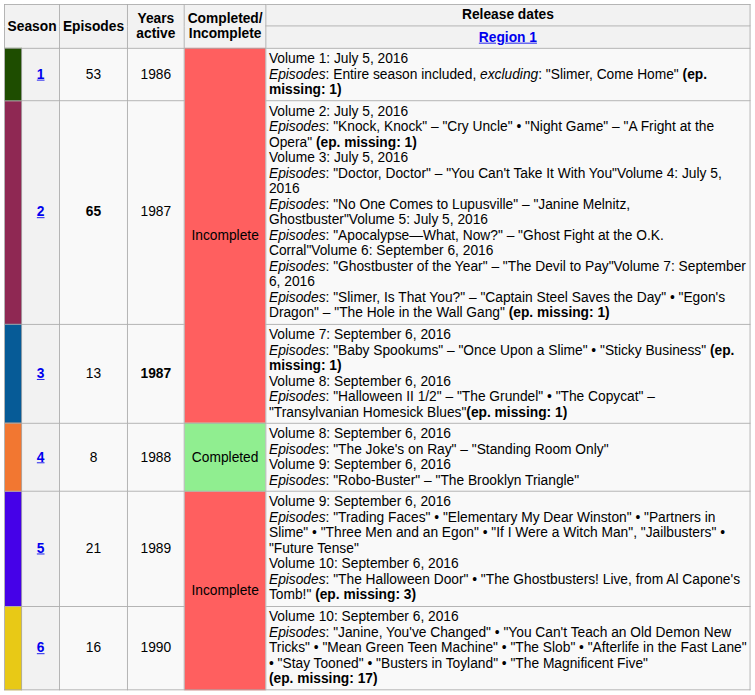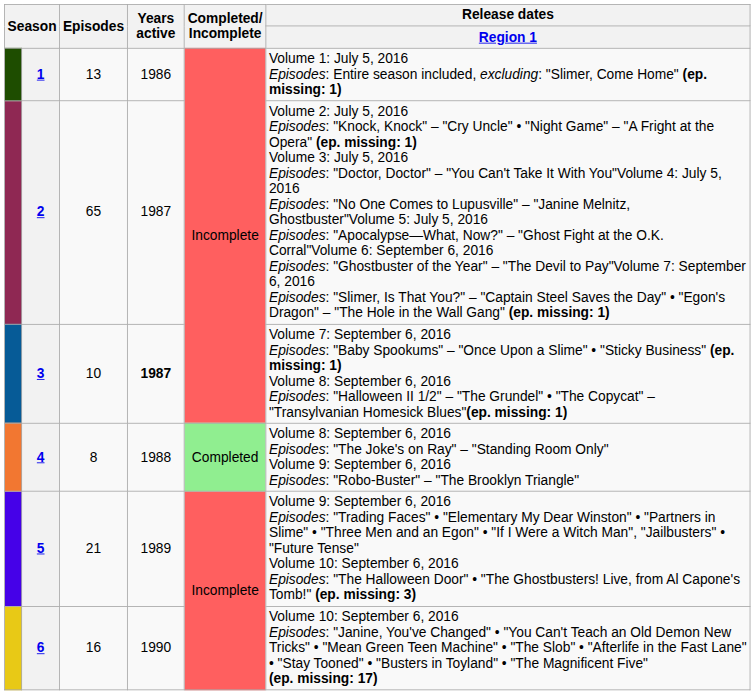(93, 74) 53 -> (93, 74) 13
(93, 212) bold -> (93, 212) normal
(93, 373) 13 -> (93, 373) 10
